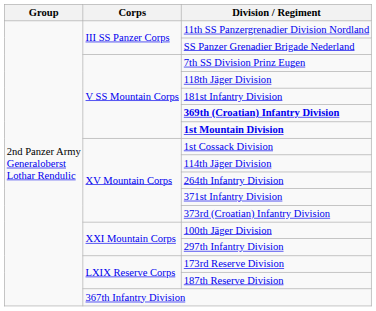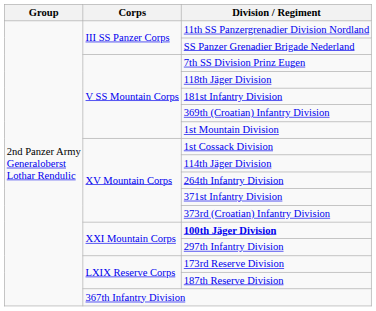(262, 113) bold -> (257, 113) normal
(234, 130) bold -> (231, 130) normal
(228, 230) normal -> (230, 230) bold
